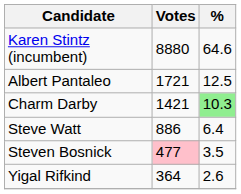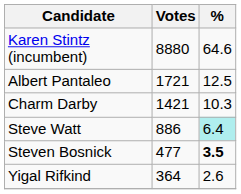(217, 104) lightgreen background -> (217, 104) no background
(213, 128) no background -> (213, 128) paleturquoise background
(168, 152) pink background -> (168, 152) no background
(213, 152) normal -> (213, 152) bold
